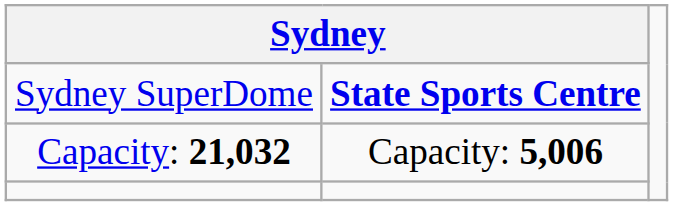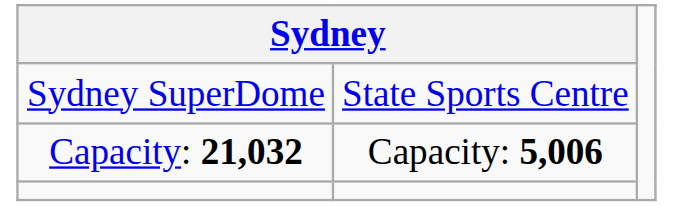(485, 92) bold -> (485, 92) normal
